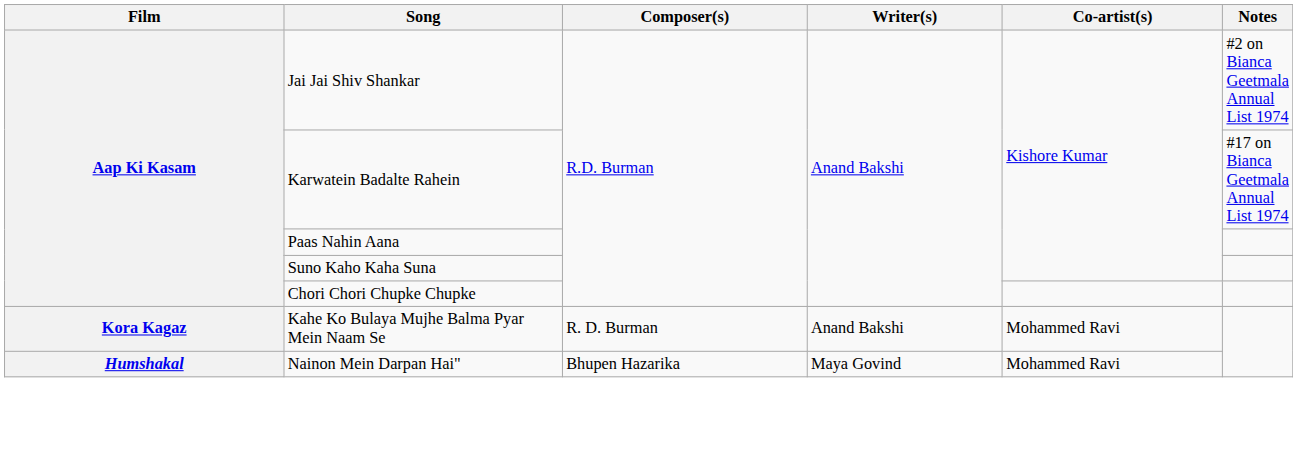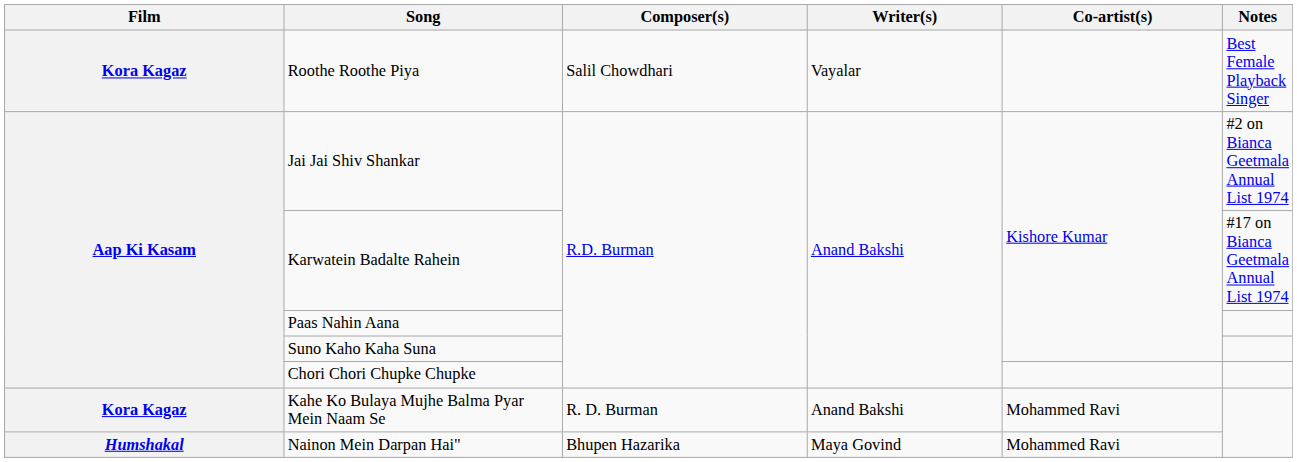+ row: (353, 70)
